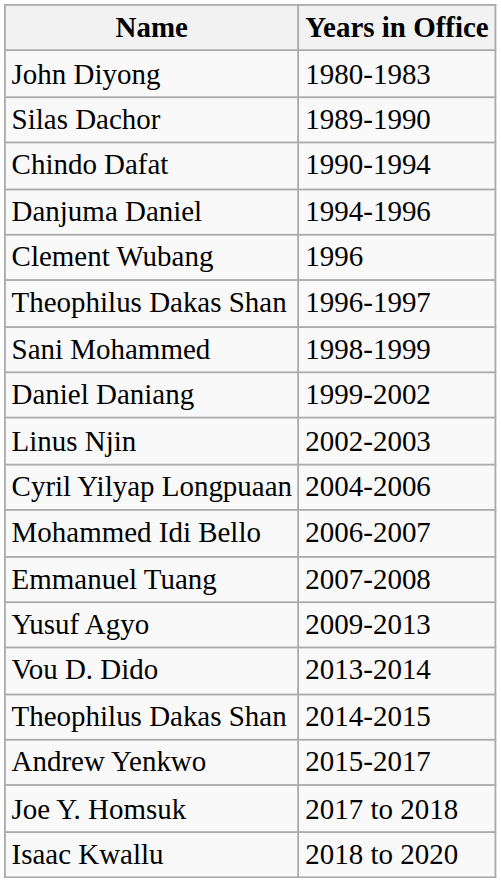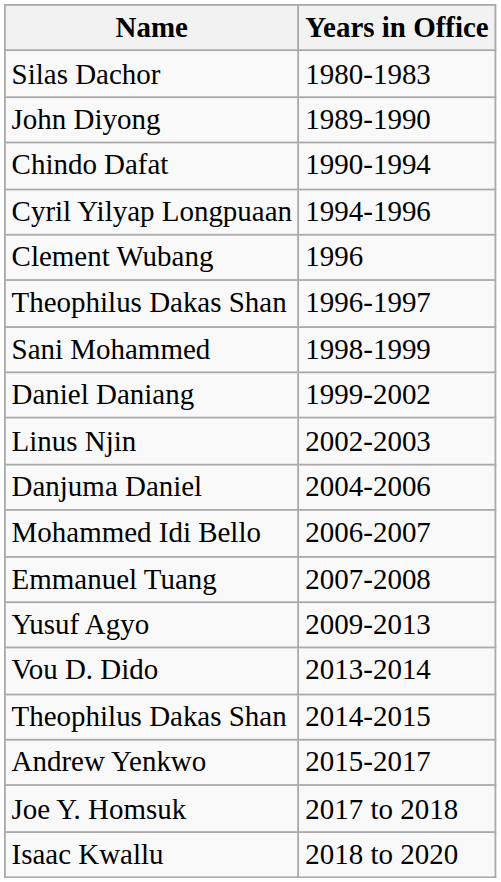(86, 73) John Diyong -> (86, 73) Silas Dachor
(86, 119) Silas Dachor -> (86, 119) John Diyong
(107, 211) Danjuma Daniel -> (152, 211) Cyril Yilyap Longpuaan
(152, 486) Cyril Yilyap Longpuaan -> (107, 486) Danjuma Daniel
